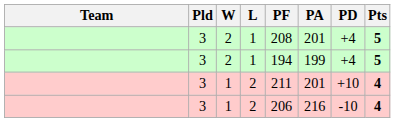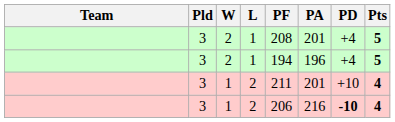(315, 60) 199 -> (315, 60) 196
(348, 106) normal -> (348, 106) bold
